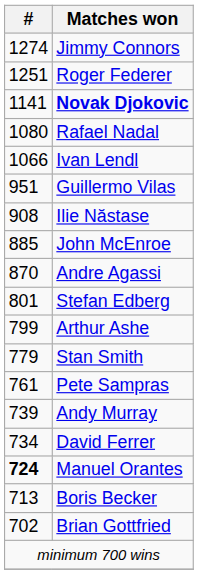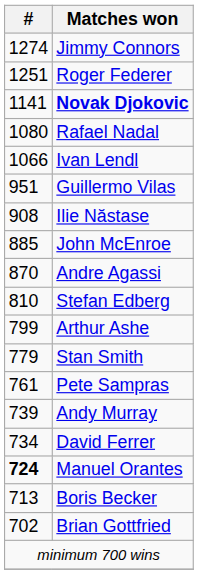(23, 301) 801 -> (23, 301) 810
